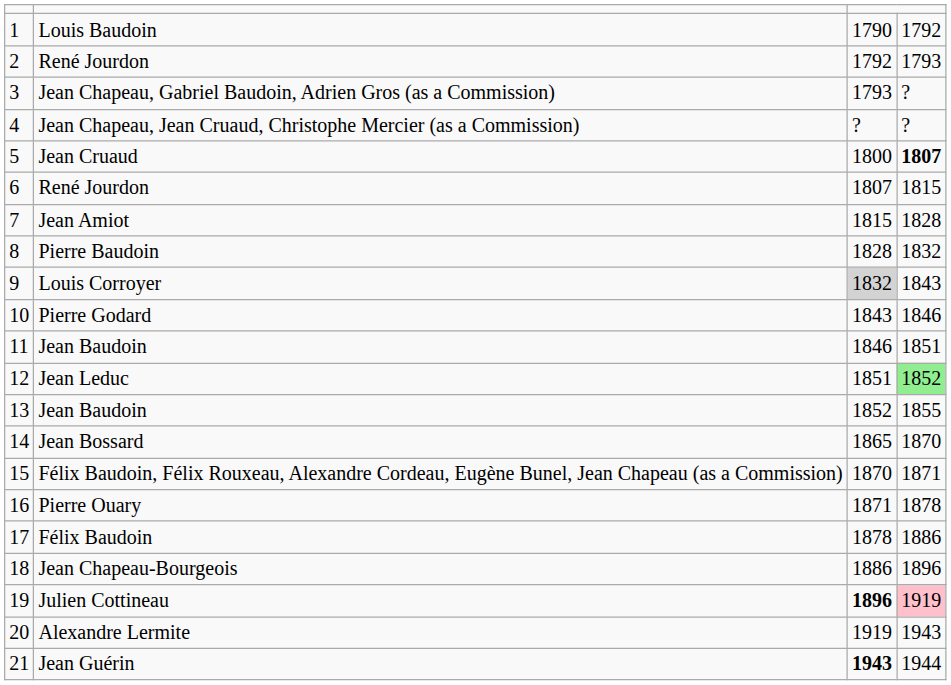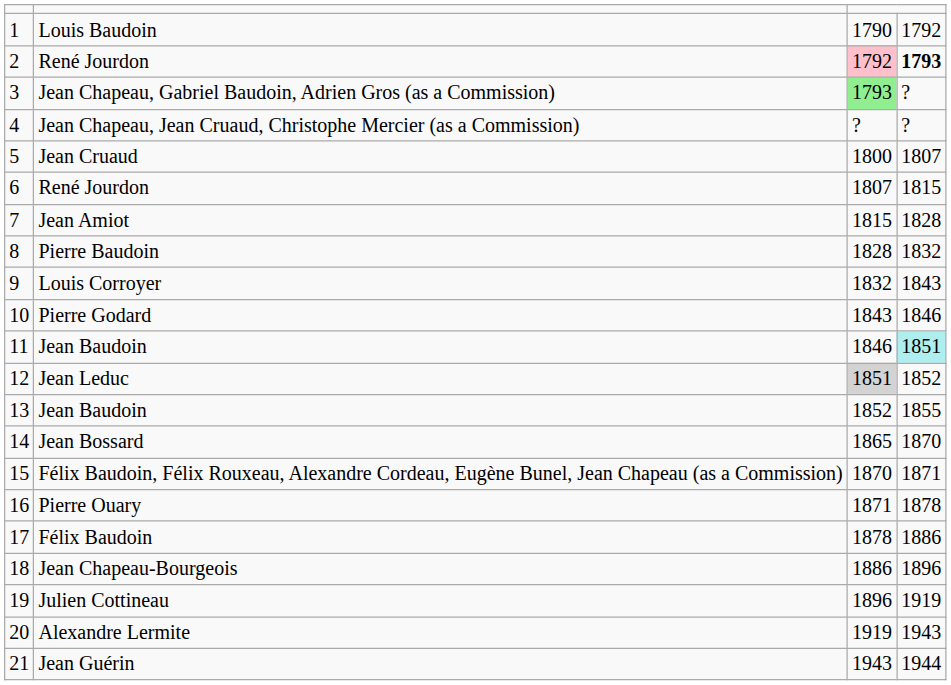(872, 61) no background -> (872, 61) pink background
(921, 61) normal -> (921, 61) bold
(872, 93) no background -> (872, 93) lightgreen background
(921, 156) bold -> (921, 156) normal
(872, 283) lightgrey background -> (872, 283) no background
(921, 346) no background -> (921, 346) paleturquoise background
(872, 378) no background -> (872, 378) lightgrey background
(921, 378) lightgreen background -> (921, 378) no background
(872, 600) bold -> (872, 600) normal
(921, 600) pink background -> (921, 600) no background
(872, 663) bold -> (872, 663) normal
